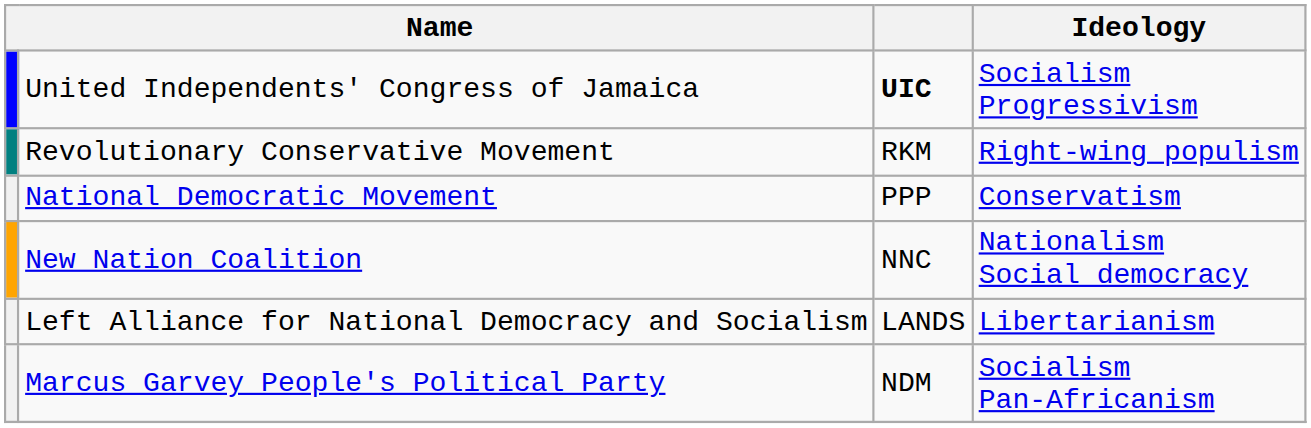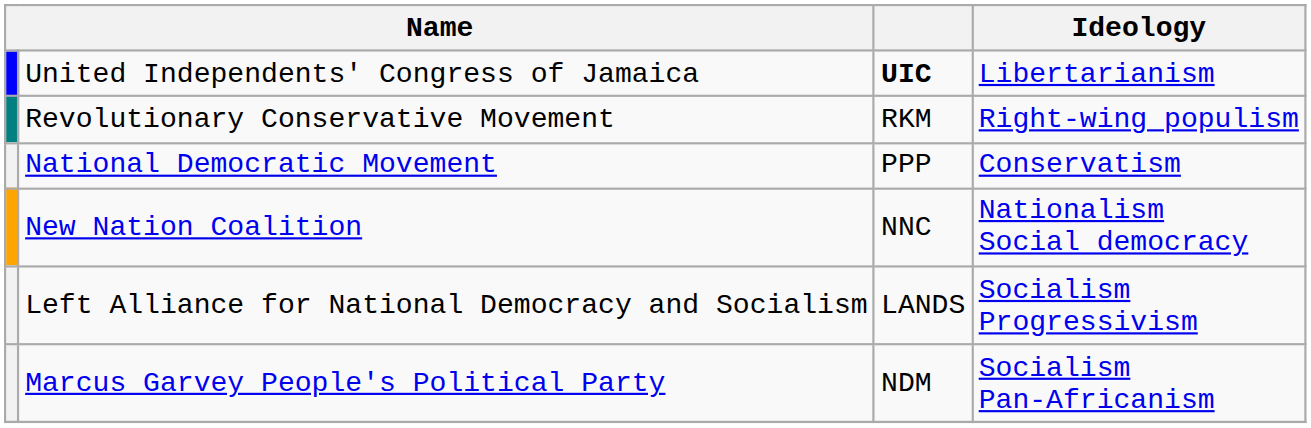(1088, 90) Socialism Progressivism -> (1097, 74) Libertarianism
(1097, 322) Libertarianism -> (1088, 305) Socialism Progressivism
